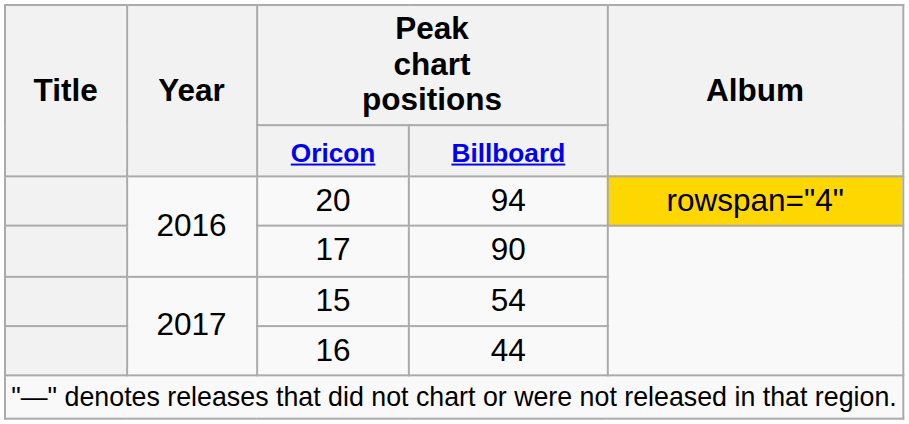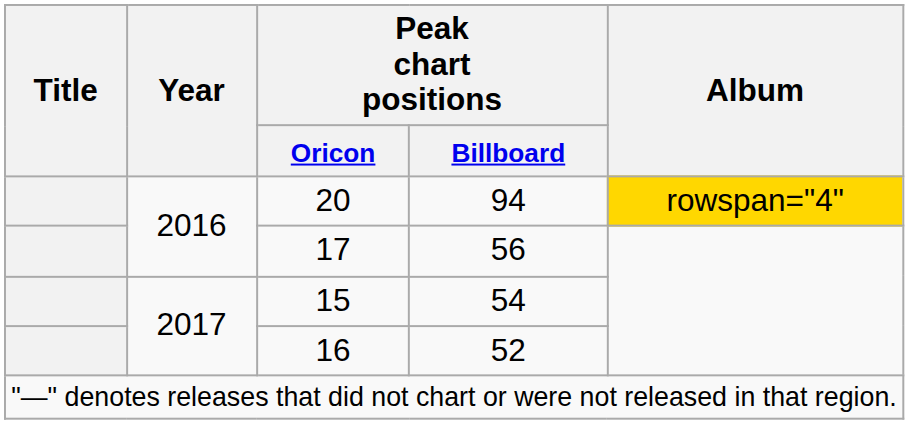(508, 250) 90 -> (508, 250) 56
(508, 350) 44 -> (508, 350) 52
